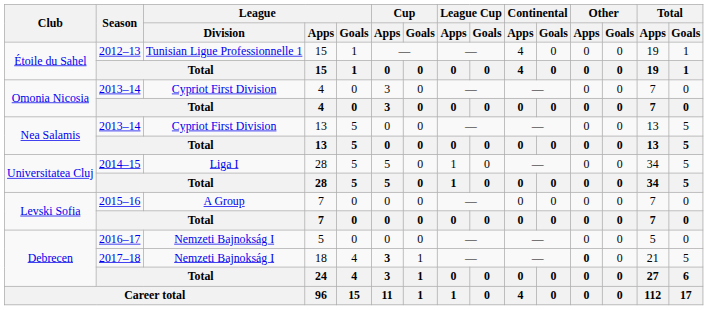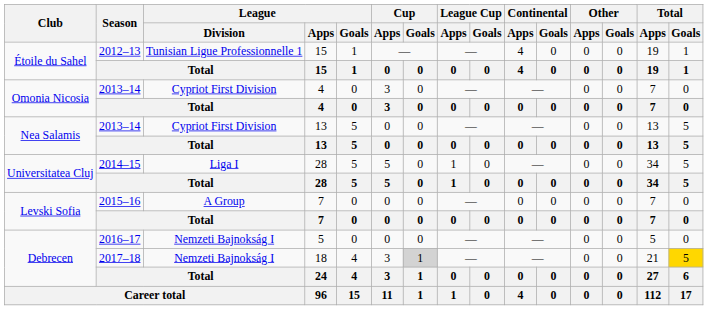(387, 257) bold -> (387, 257) normal
(420, 257) no background -> (420, 257) lightgrey background
(587, 257) bold -> (587, 257) normal
(686, 257) no background -> (686, 257) gold background
